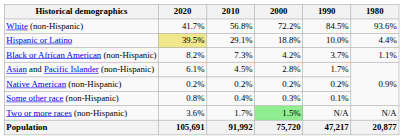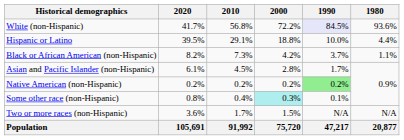(337, 26) no background -> (337, 26) lavender background
(193, 41) khaki background -> (193, 41) no background
(340, 84) no background -> (340, 84) lightgreen background
(291, 99) no background -> (291, 99) paleturquoise background
(291, 113) lightgreen background -> (291, 113) no background
